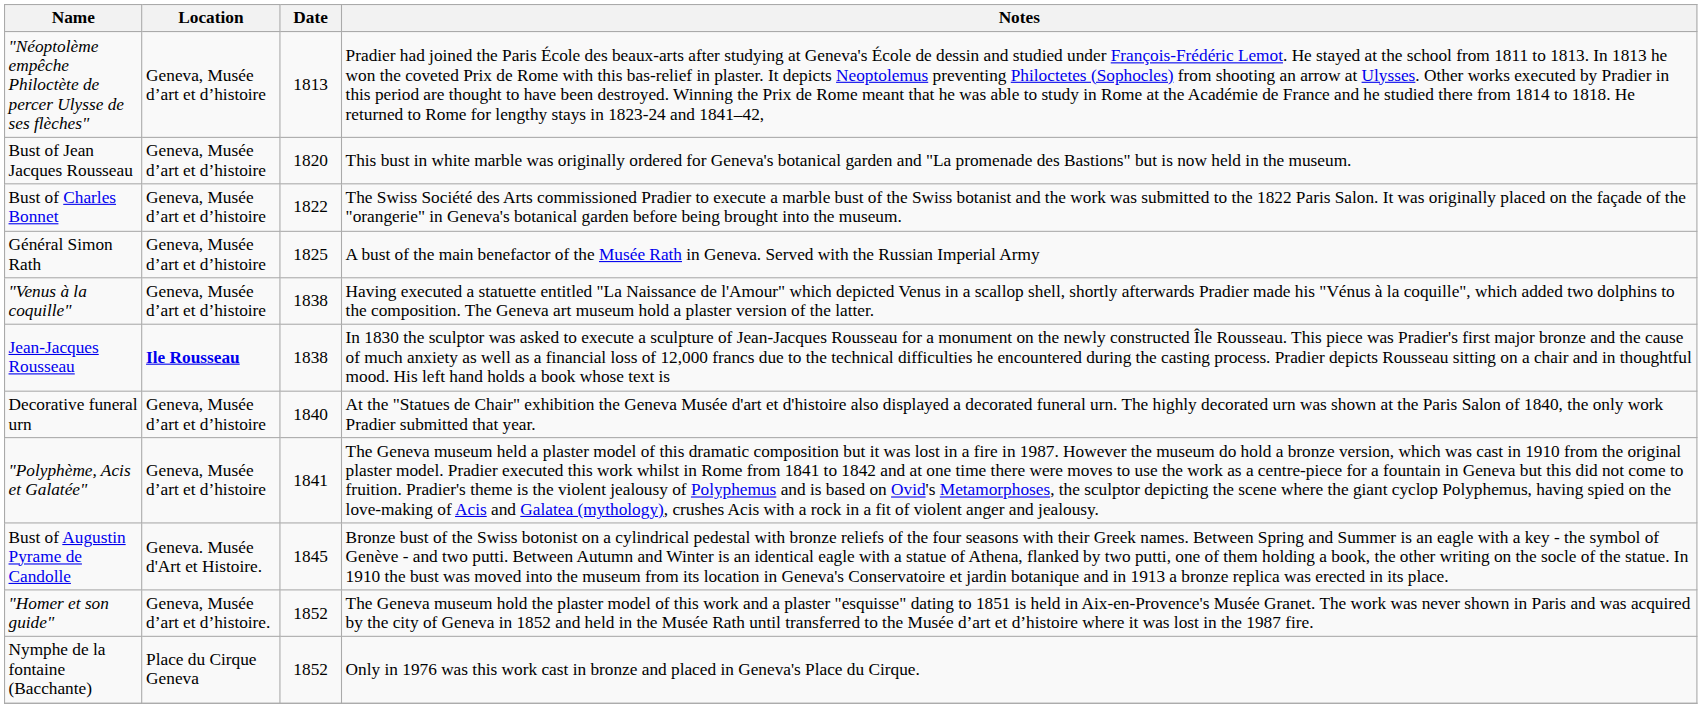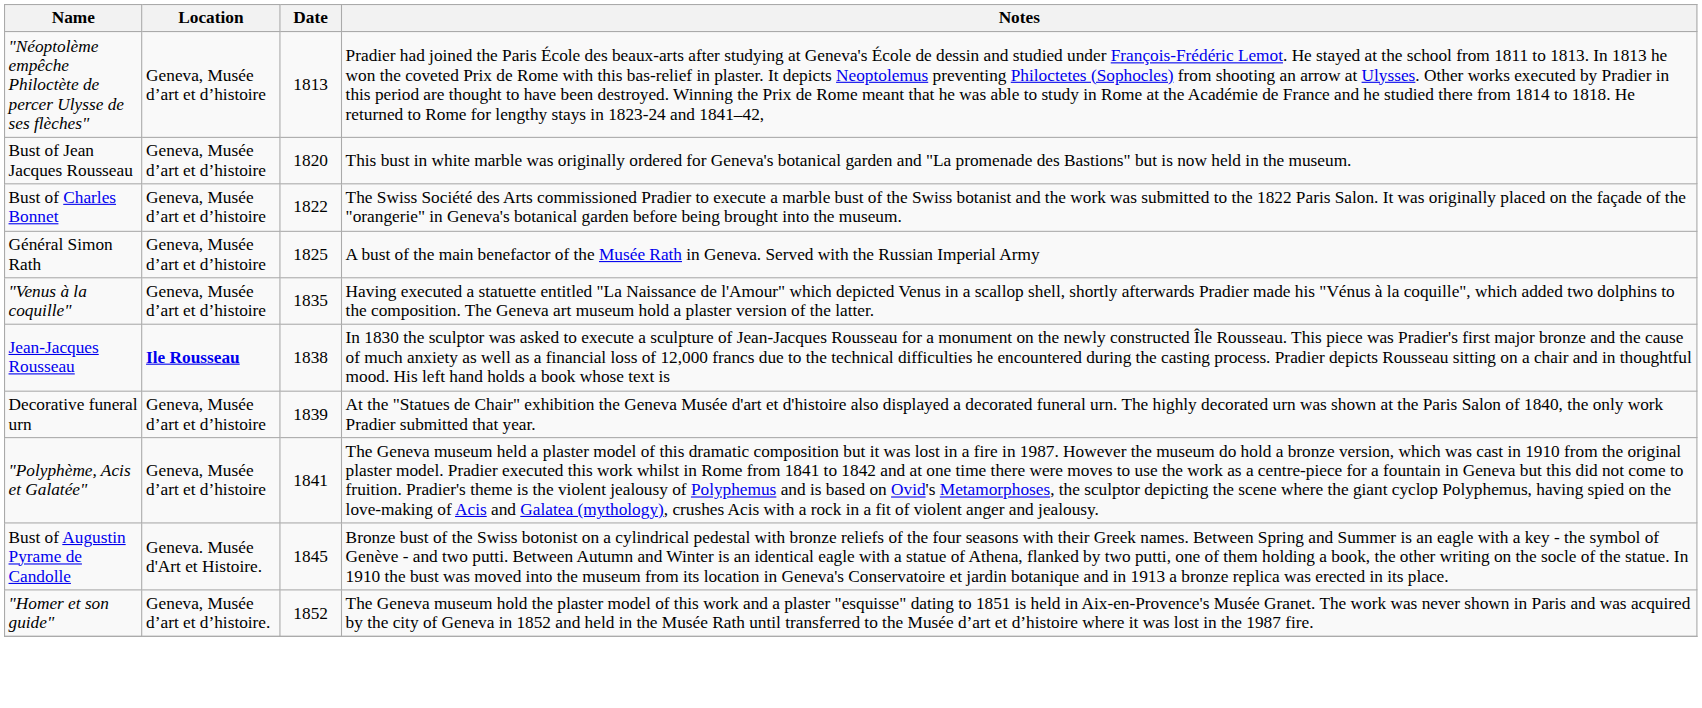(311, 301) 1838 -> (311, 301) 1835
(311, 414) 1840 -> (311, 414) 1839
- row: (57, 669)
